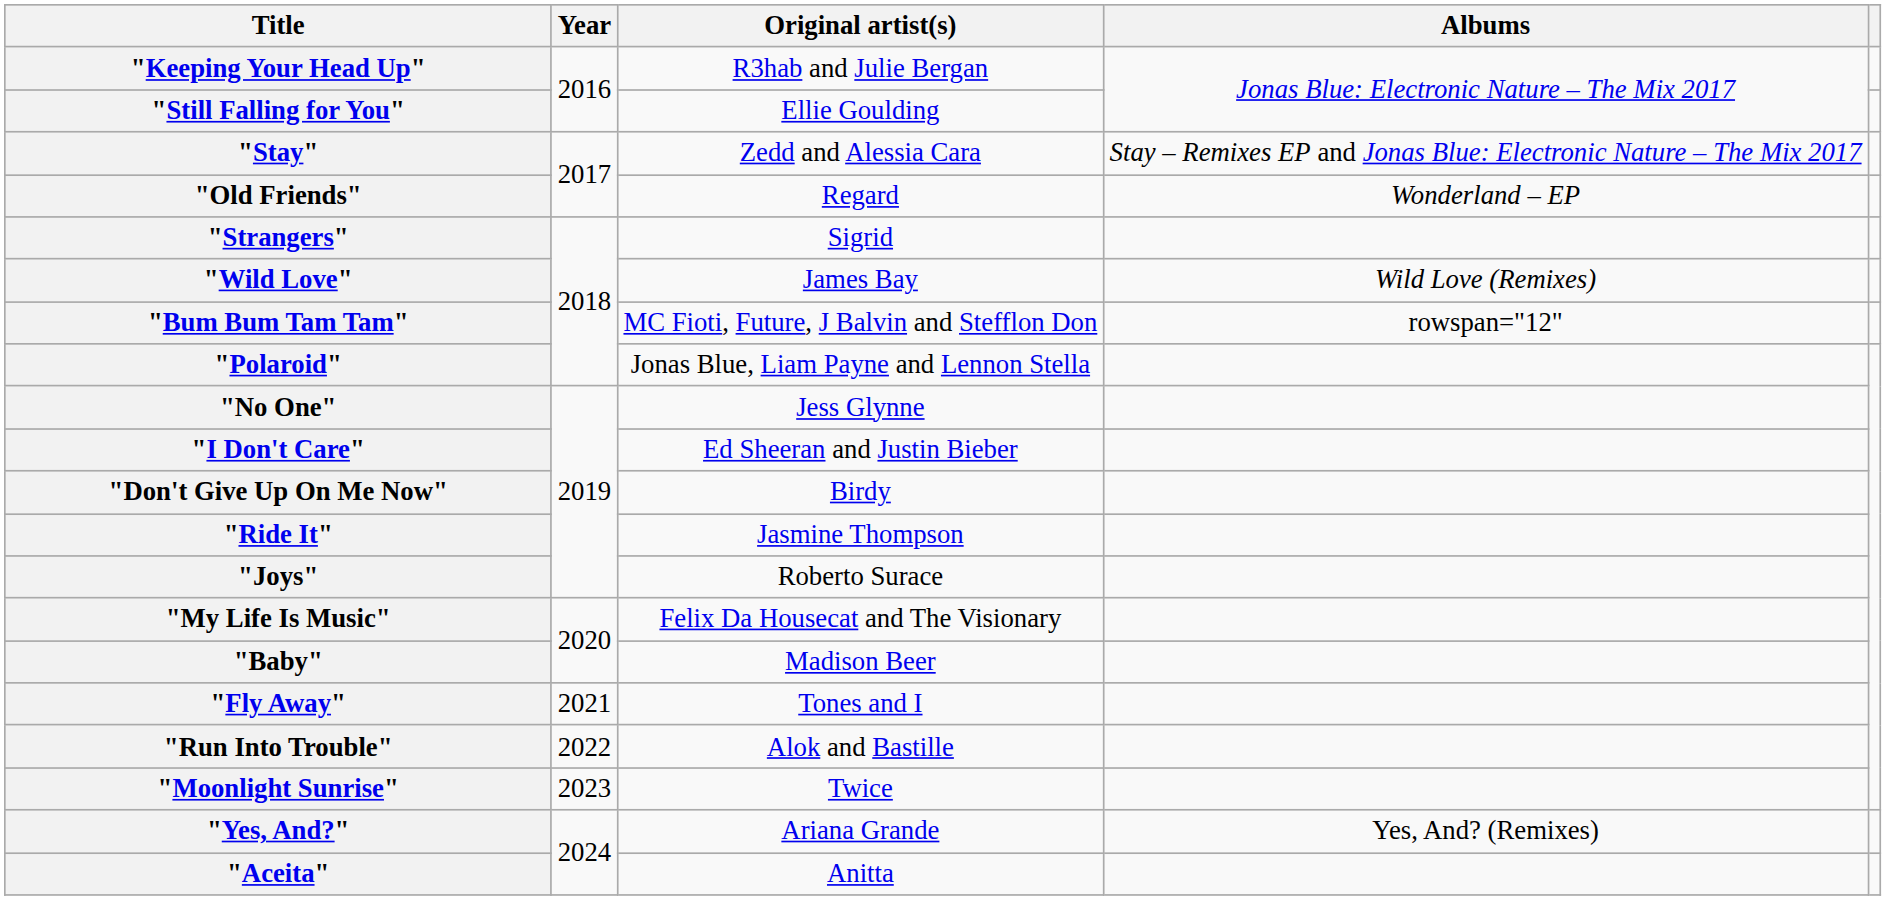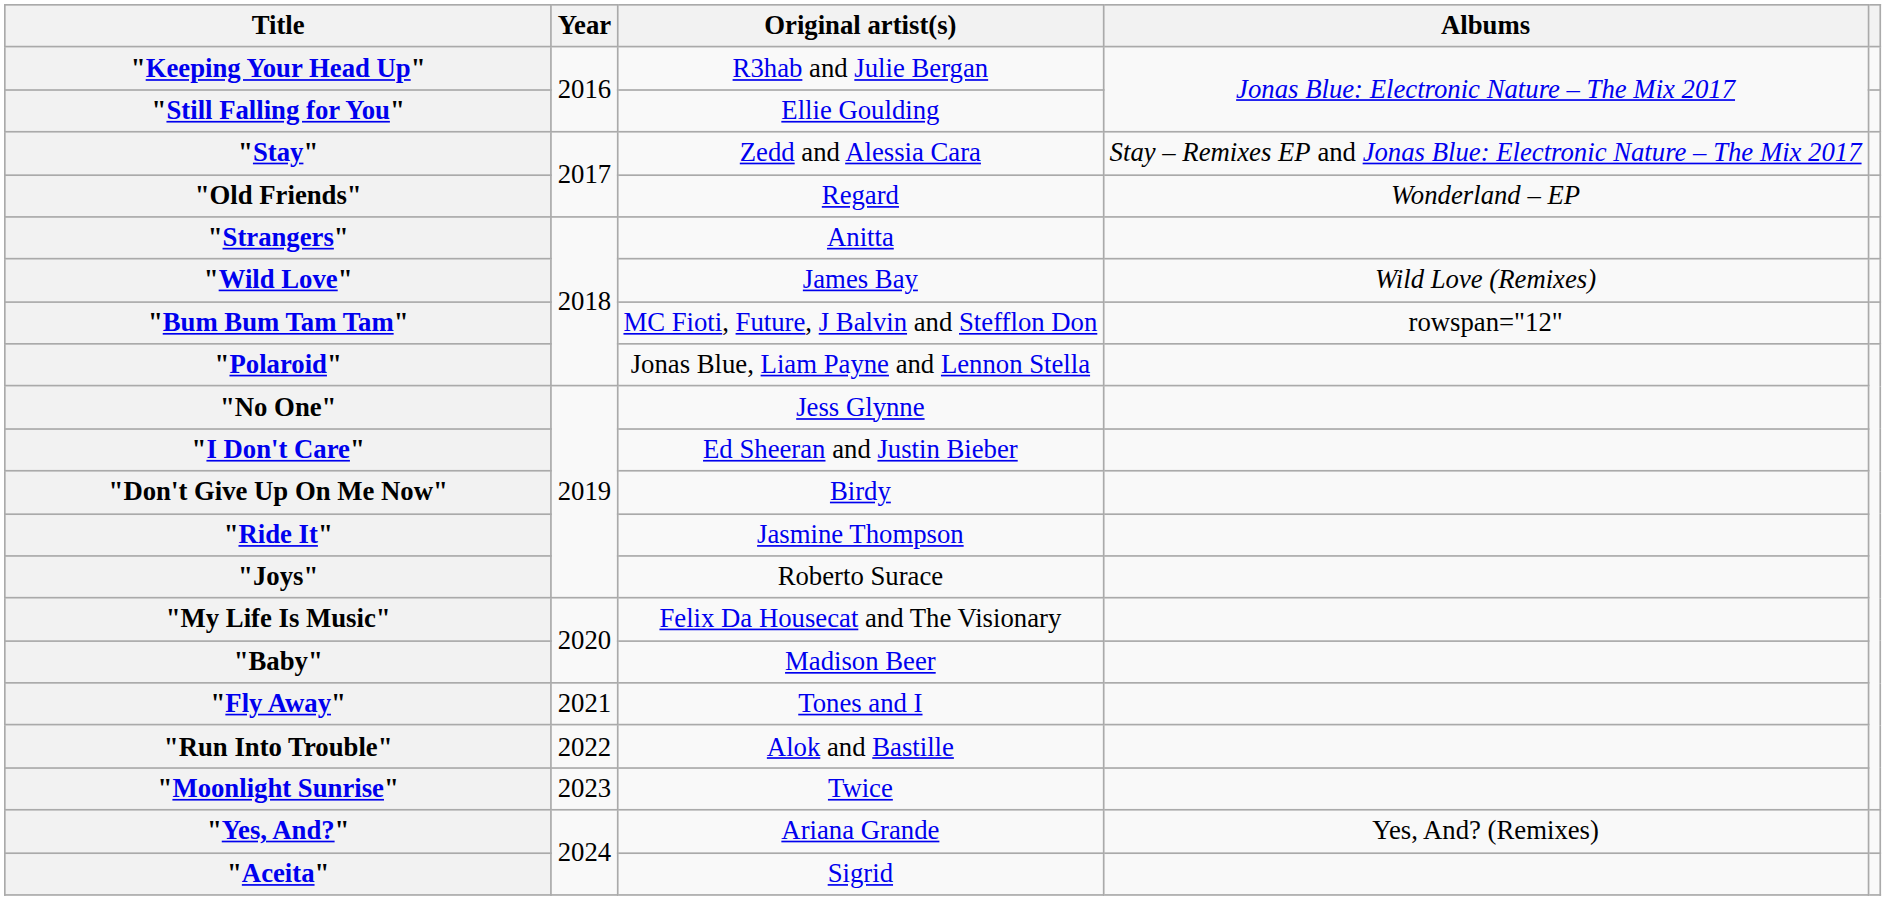(860, 237) Sigrid -> (860, 237) Anitta
(860, 873) Anitta -> (860, 873) Sigrid
